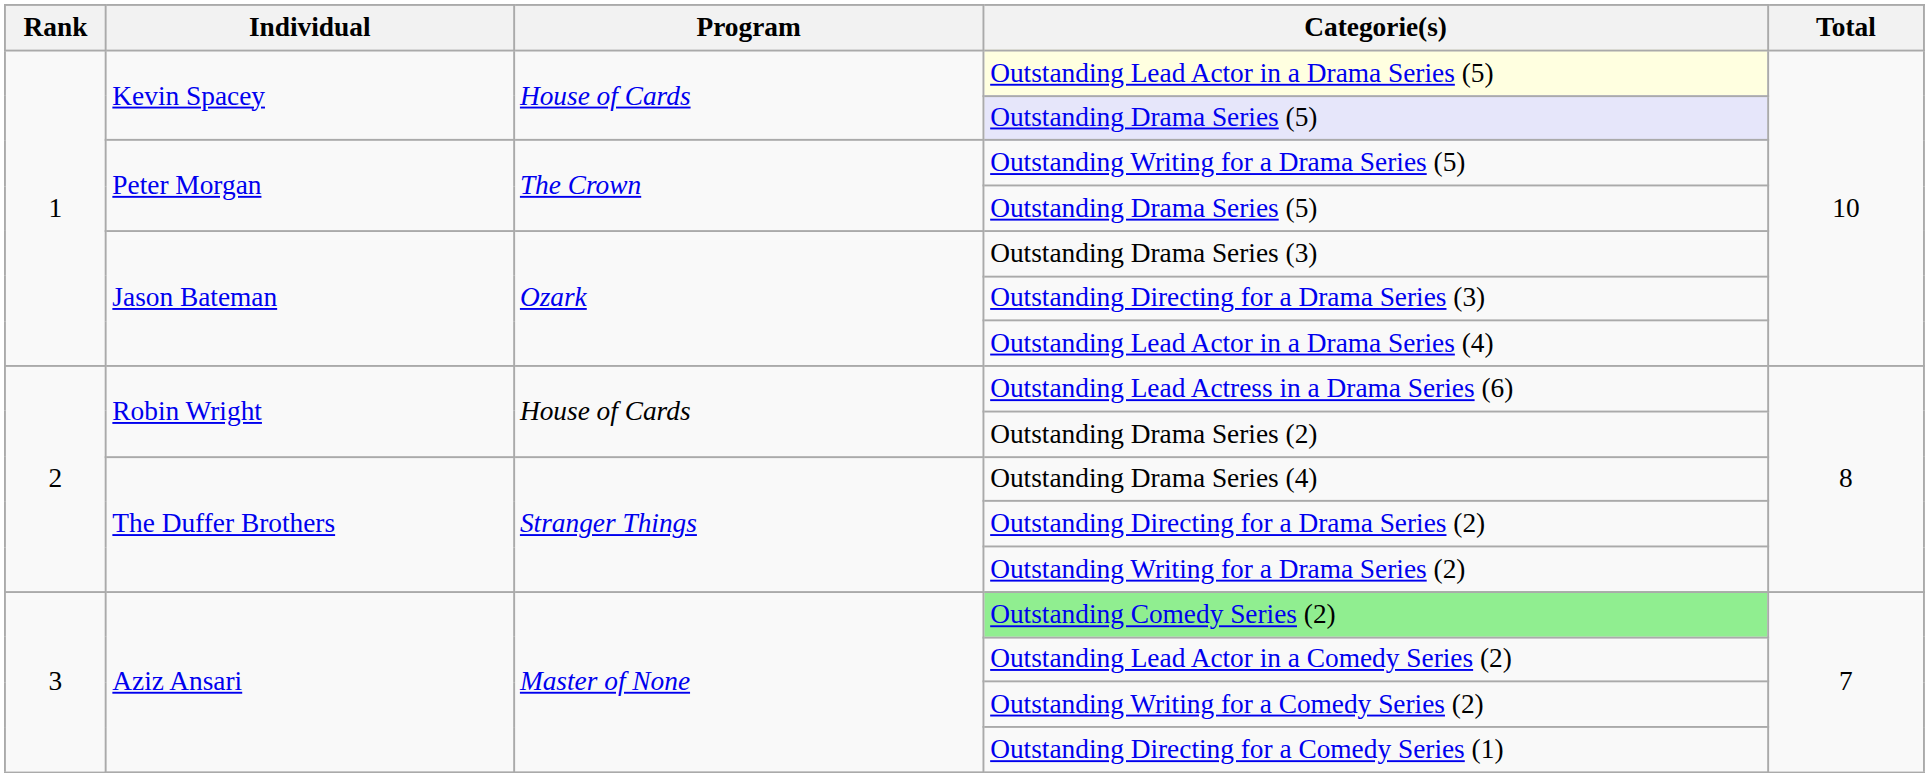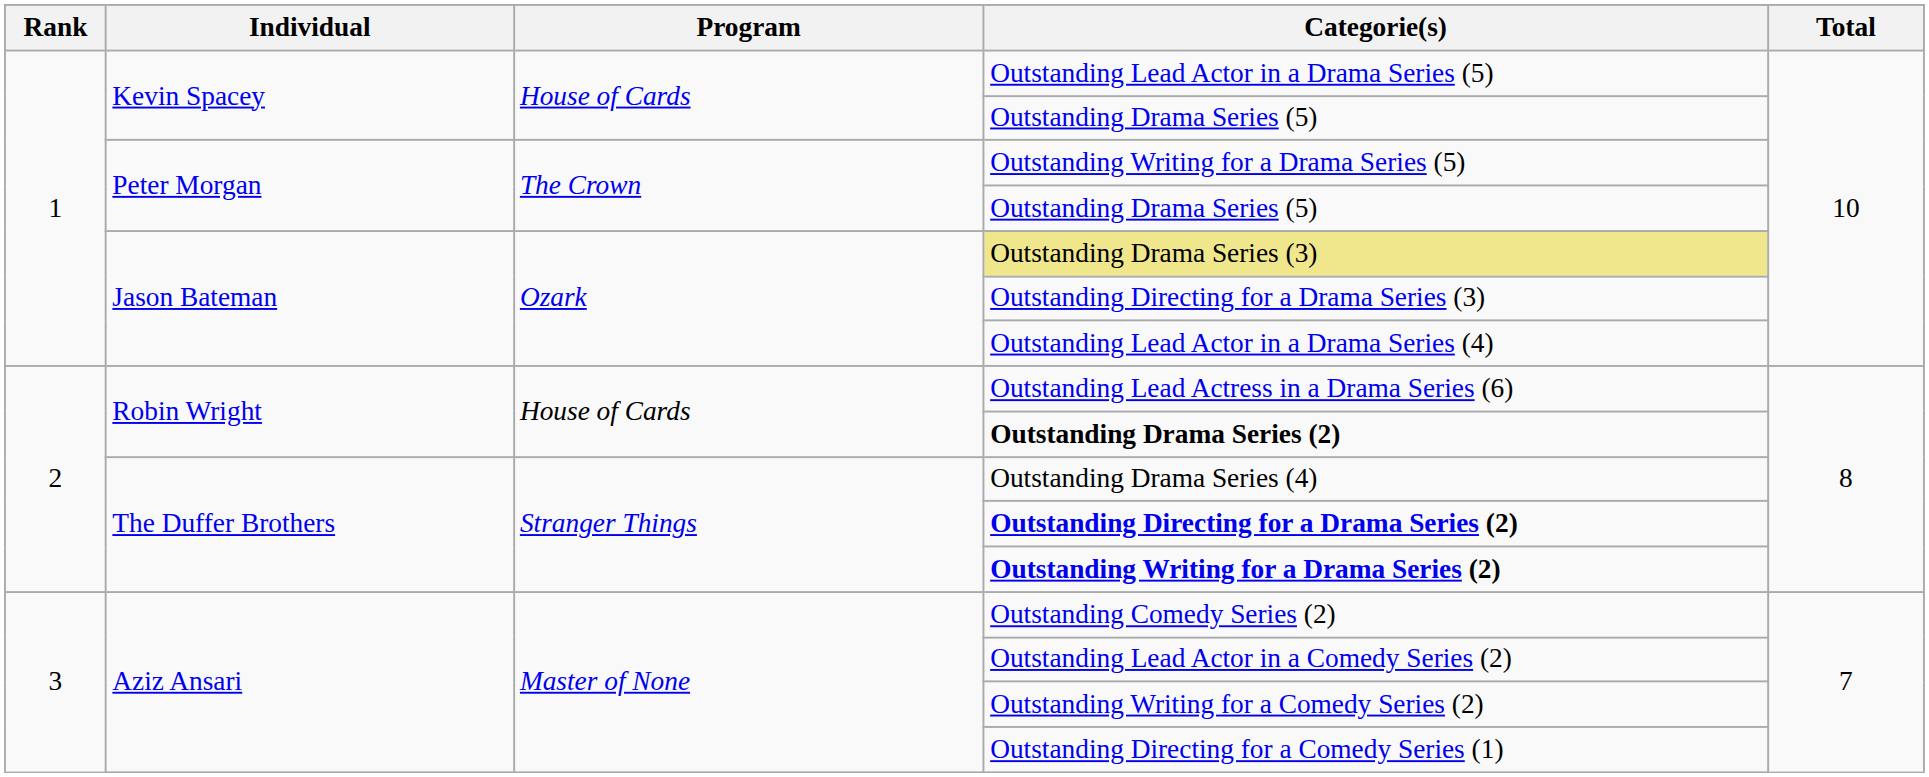(1242, 72) lightyellow background -> (1242, 72) no background
(1154, 117) lavender background -> (1154, 117) no background
(1154, 253) no background -> (1154, 253) khaki background
(1154, 433) normal -> (1165, 433) bold
(1238, 523) normal -> (1254, 523) bold
(1228, 568) normal -> (1245, 568) bold
(1163, 614) lightgreen background -> (1163, 614) no background
